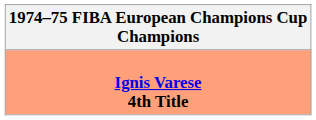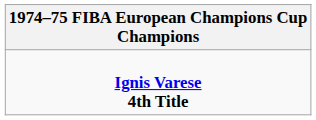(158, 91) lightsalmon background -> (158, 91) no background
